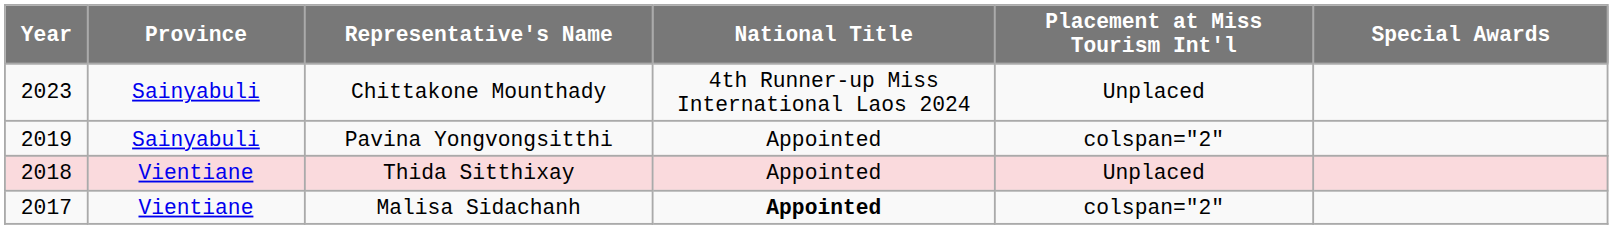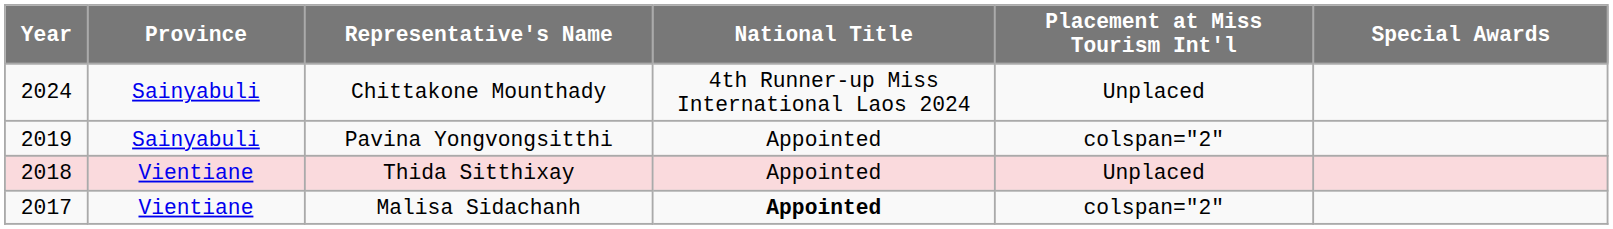(46, 92) 2023 -> (46, 92) 2024
